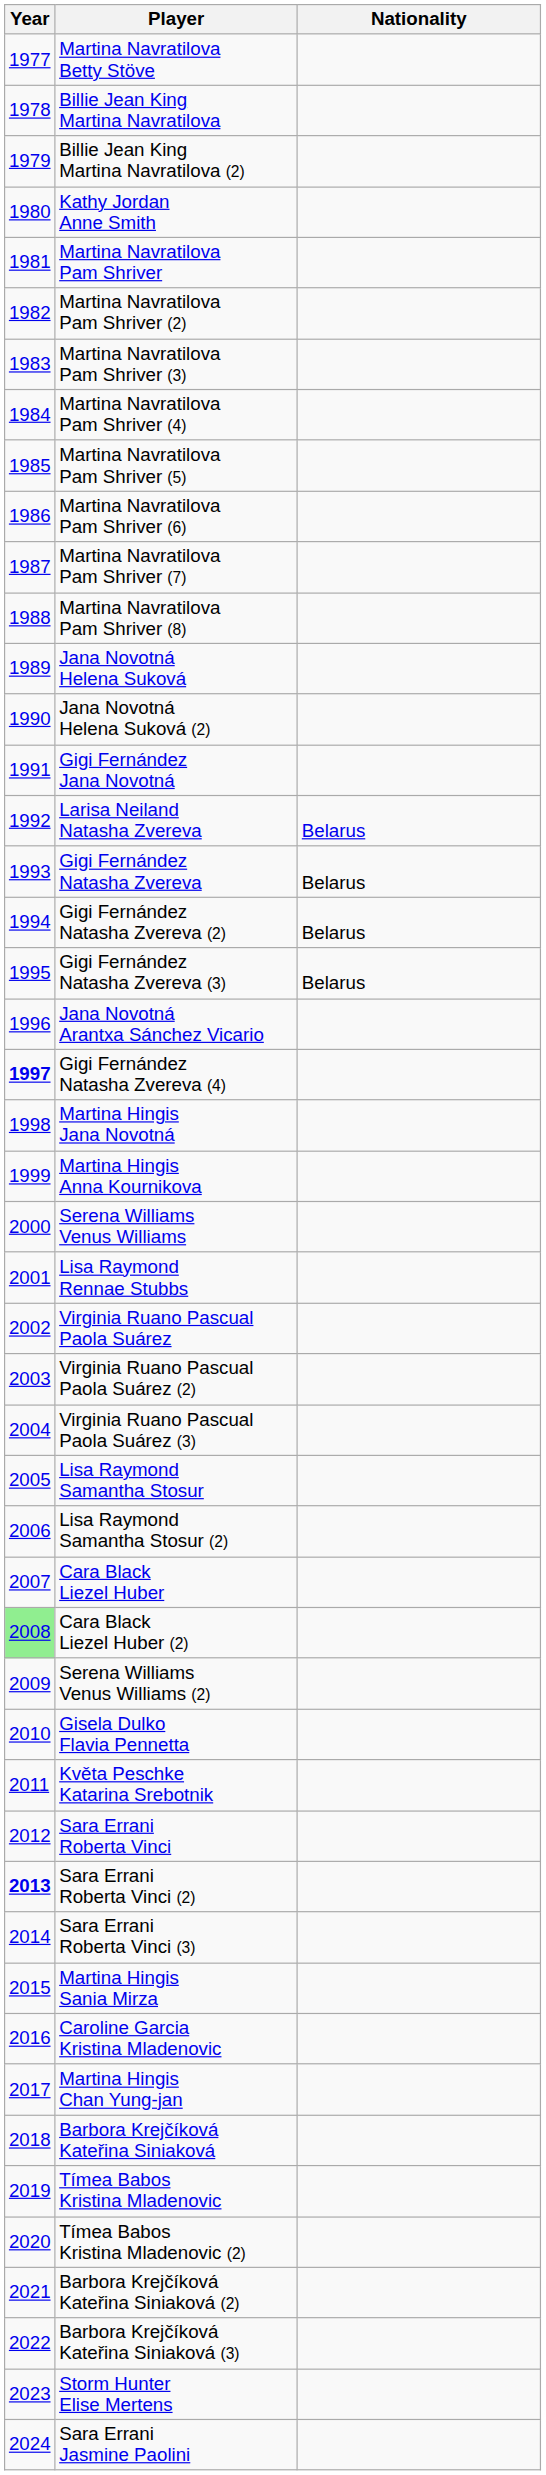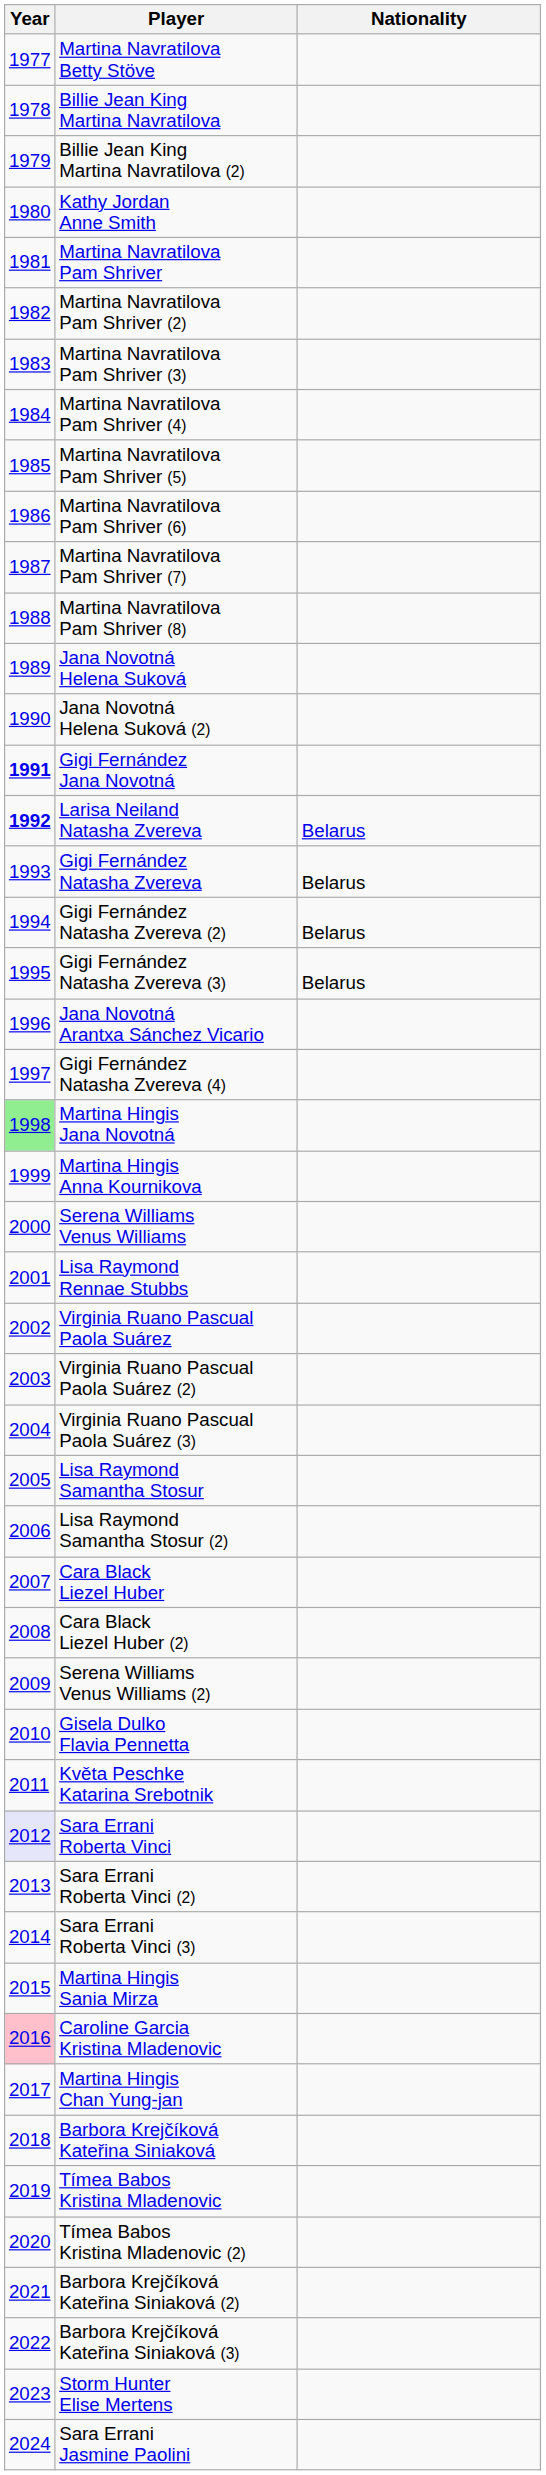(30, 770) normal -> (30, 770) bold
(30, 820) normal -> (30, 820) bold
(30, 1074) bold -> (30, 1074) normal
(30, 1125) no background -> (30, 1125) lightgreen background
(30, 1632) lightgreen background -> (30, 1632) no background
(30, 1835) no background -> (30, 1835) lavender background
(30, 1886) bold -> (30, 1886) normal
(30, 2038) no background -> (30, 2038) pink background
